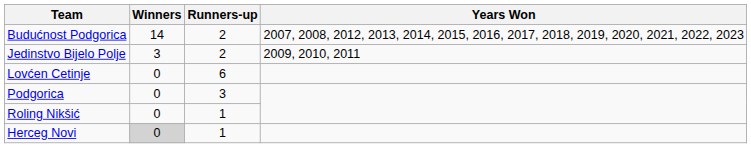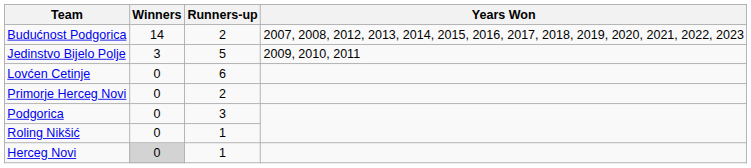(223, 54) 2 -> (223, 54) 5
+ row: (67, 94)
